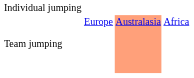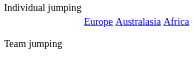(138, 21) lightsalmon background -> (138, 21) no background
